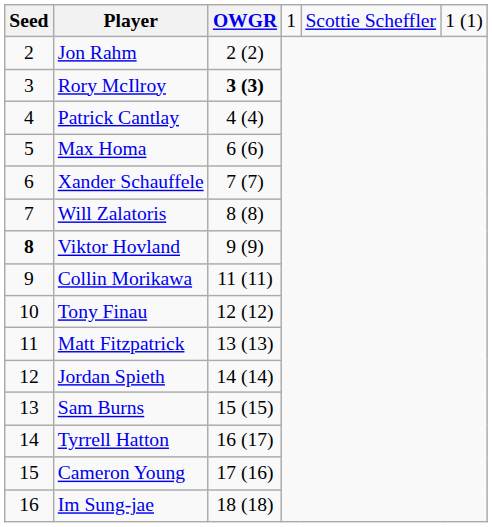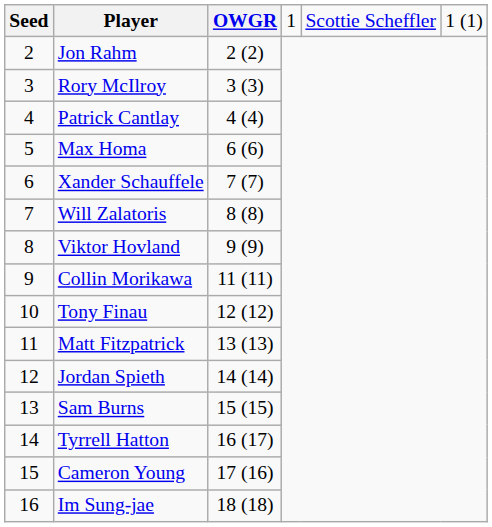(245, 84) bold -> (245, 84) normal
(29, 246) bold -> (29, 246) normal
